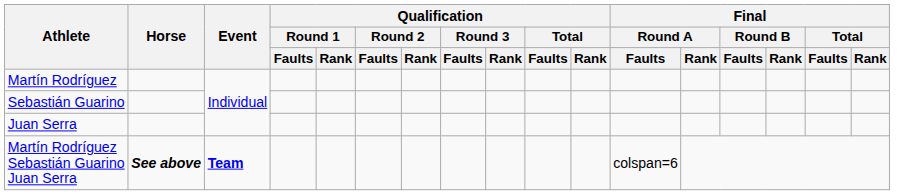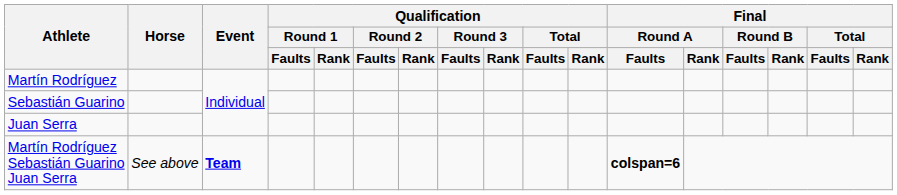(166, 163) bold -> (165, 163) normal
(646, 163) normal -> (646, 163) bold
